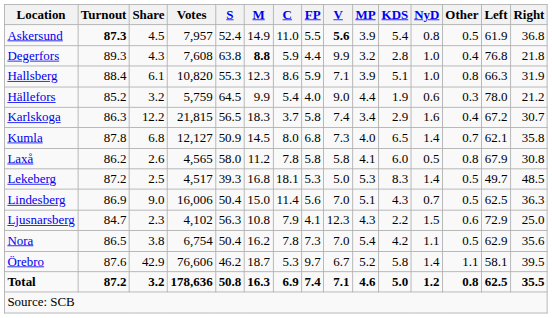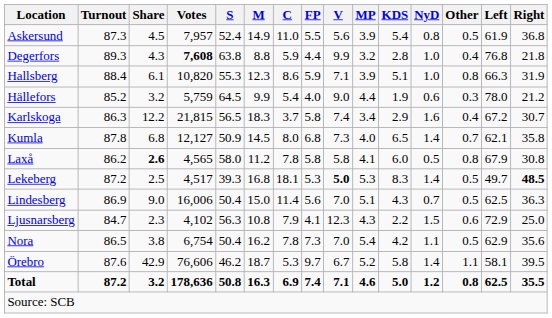(115, 35) bold -> (115, 35) normal
(341, 35) bold -> (341, 35) normal
(198, 55) normal -> (198, 55) bold
(262, 55) bold -> (262, 55) normal
(156, 158) normal -> (156, 158) bold
(341, 179) normal -> (341, 179) bold
(533, 179) normal -> (533, 179) bold
